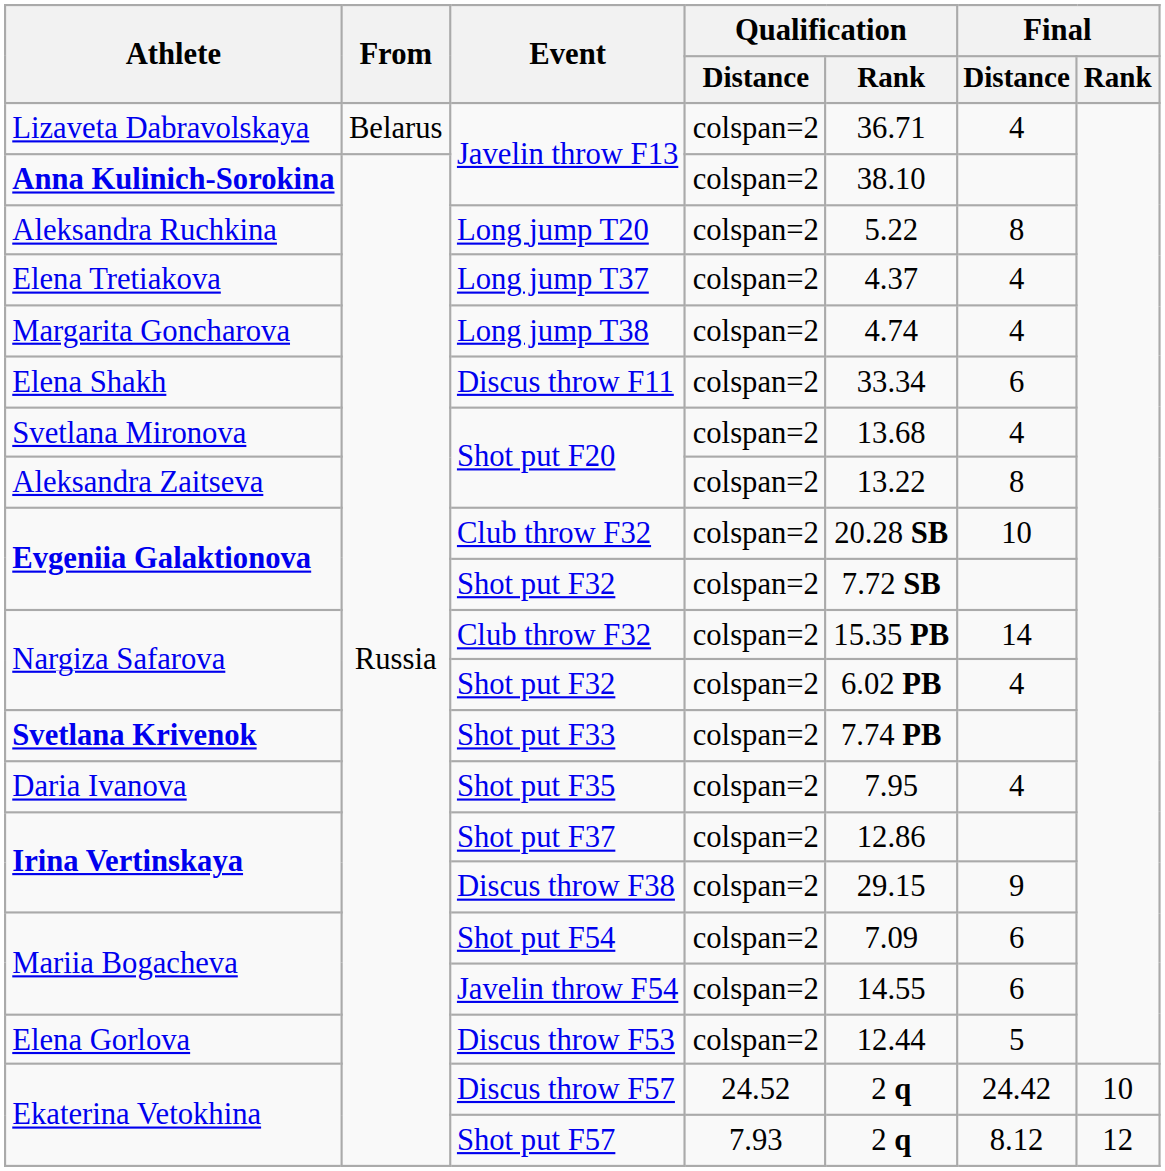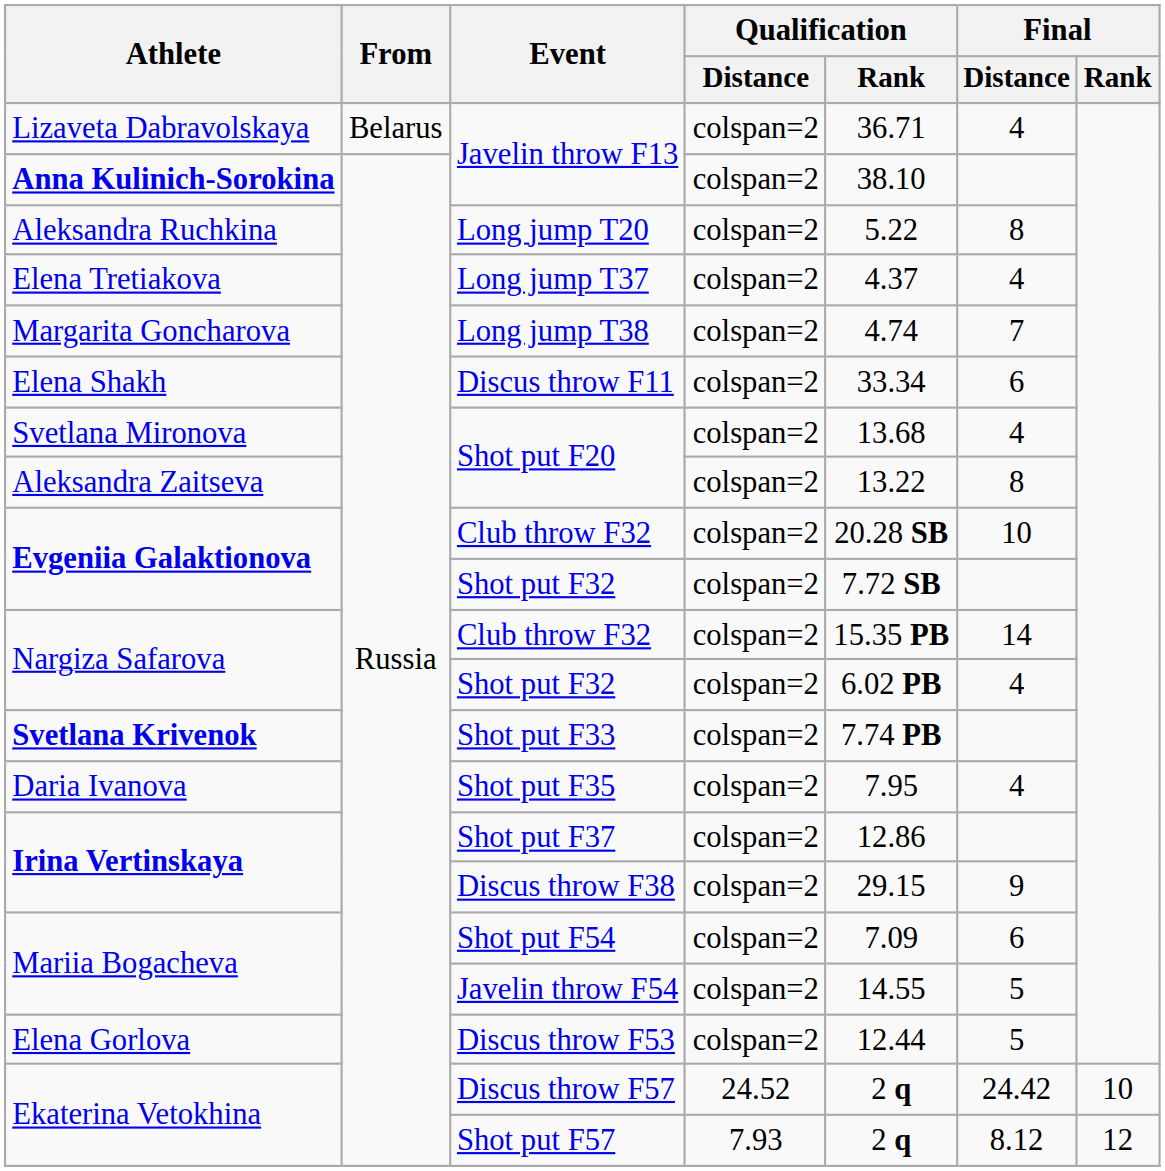(1017, 330) 4 -> (1017, 330) 7
(1017, 988) 6 -> (1017, 988) 5
